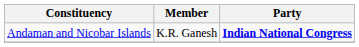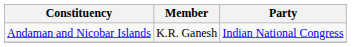(287, 32) bold -> (283, 32) normal
